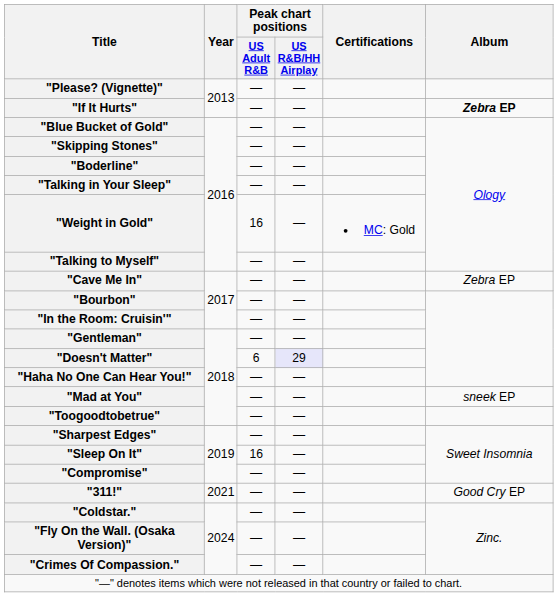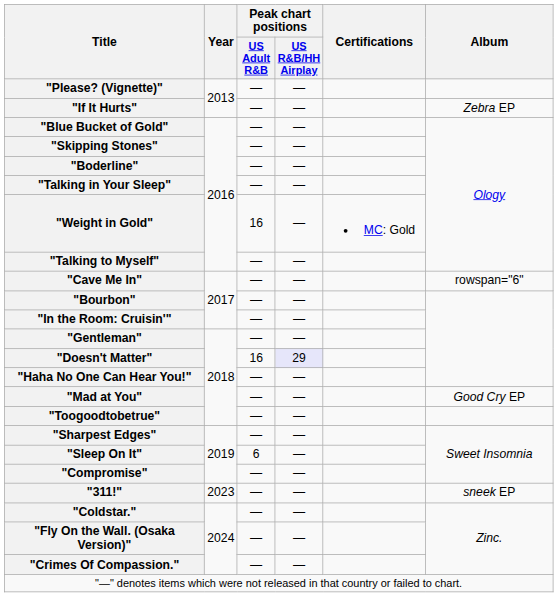(489, 108) bold -> (489, 108) normal
(489, 280) Zebra EP -> (489, 280) rowspan="6"
(256, 358) 6 -> (256, 358) 16
(489, 396) sneek EP -> (489, 396) Good Cry EP
(256, 454) 16 -> (256, 454) 6
(221, 493) 2021 -> (221, 493) 2023
(489, 493) Good Cry EP -> (489, 493) sneek EP
